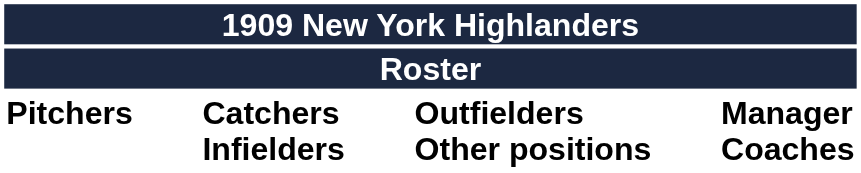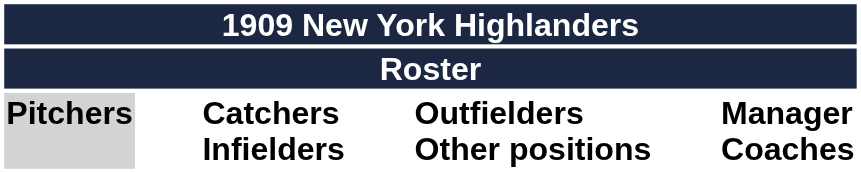(70, 113) no background -> (70, 113) lightgrey background
